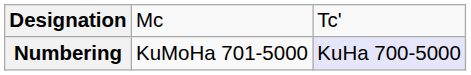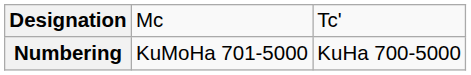(389, 53) lavender background -> (389, 53) no background
